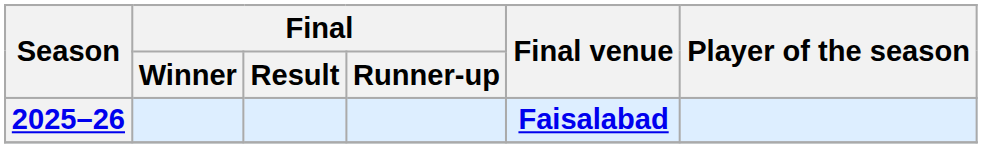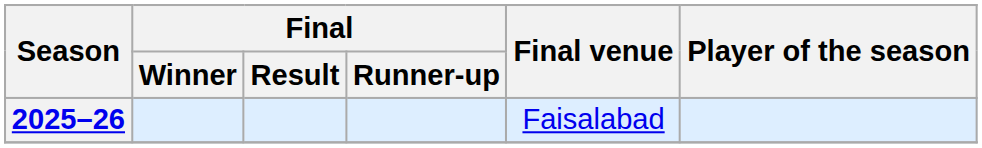(594, 120) bold -> (594, 120) normal
